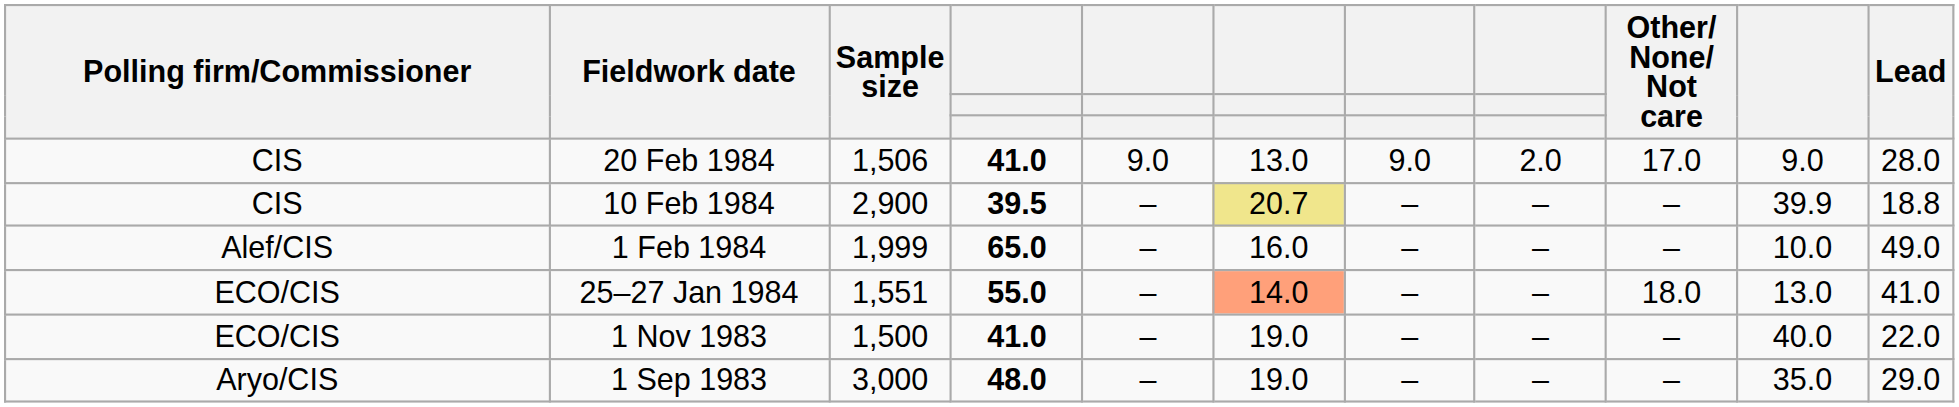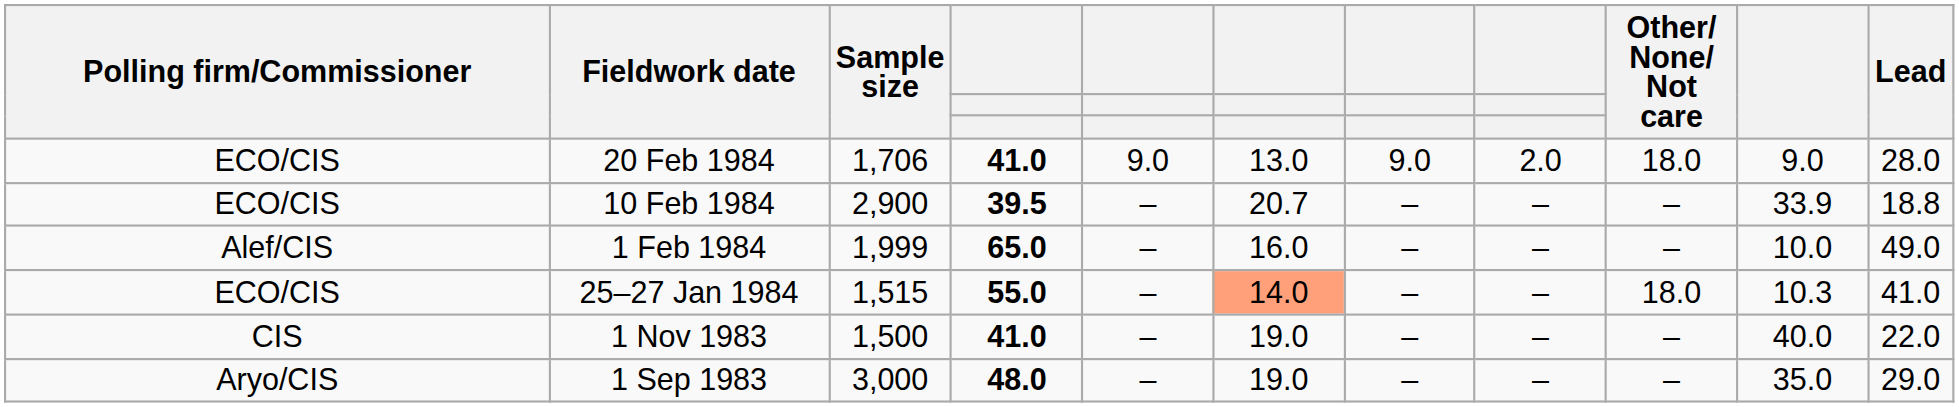(277, 160) CIS -> (277, 160) ECO/CIS
(890, 160) 1,506 -> (890, 160) 1,706
(1672, 160) 17.0 -> (1672, 160) 18.0
(277, 204) CIS -> (277, 204) ECO/CIS
(1279, 204) khaki background -> (1279, 204) no background
(1802, 204) 39.9 -> (1802, 204) 33.9
(890, 292) 1,551 -> (890, 292) 1,515
(1802, 292) 13.0 -> (1802, 292) 10.3
(277, 336) ECO/CIS -> (277, 336) CIS
